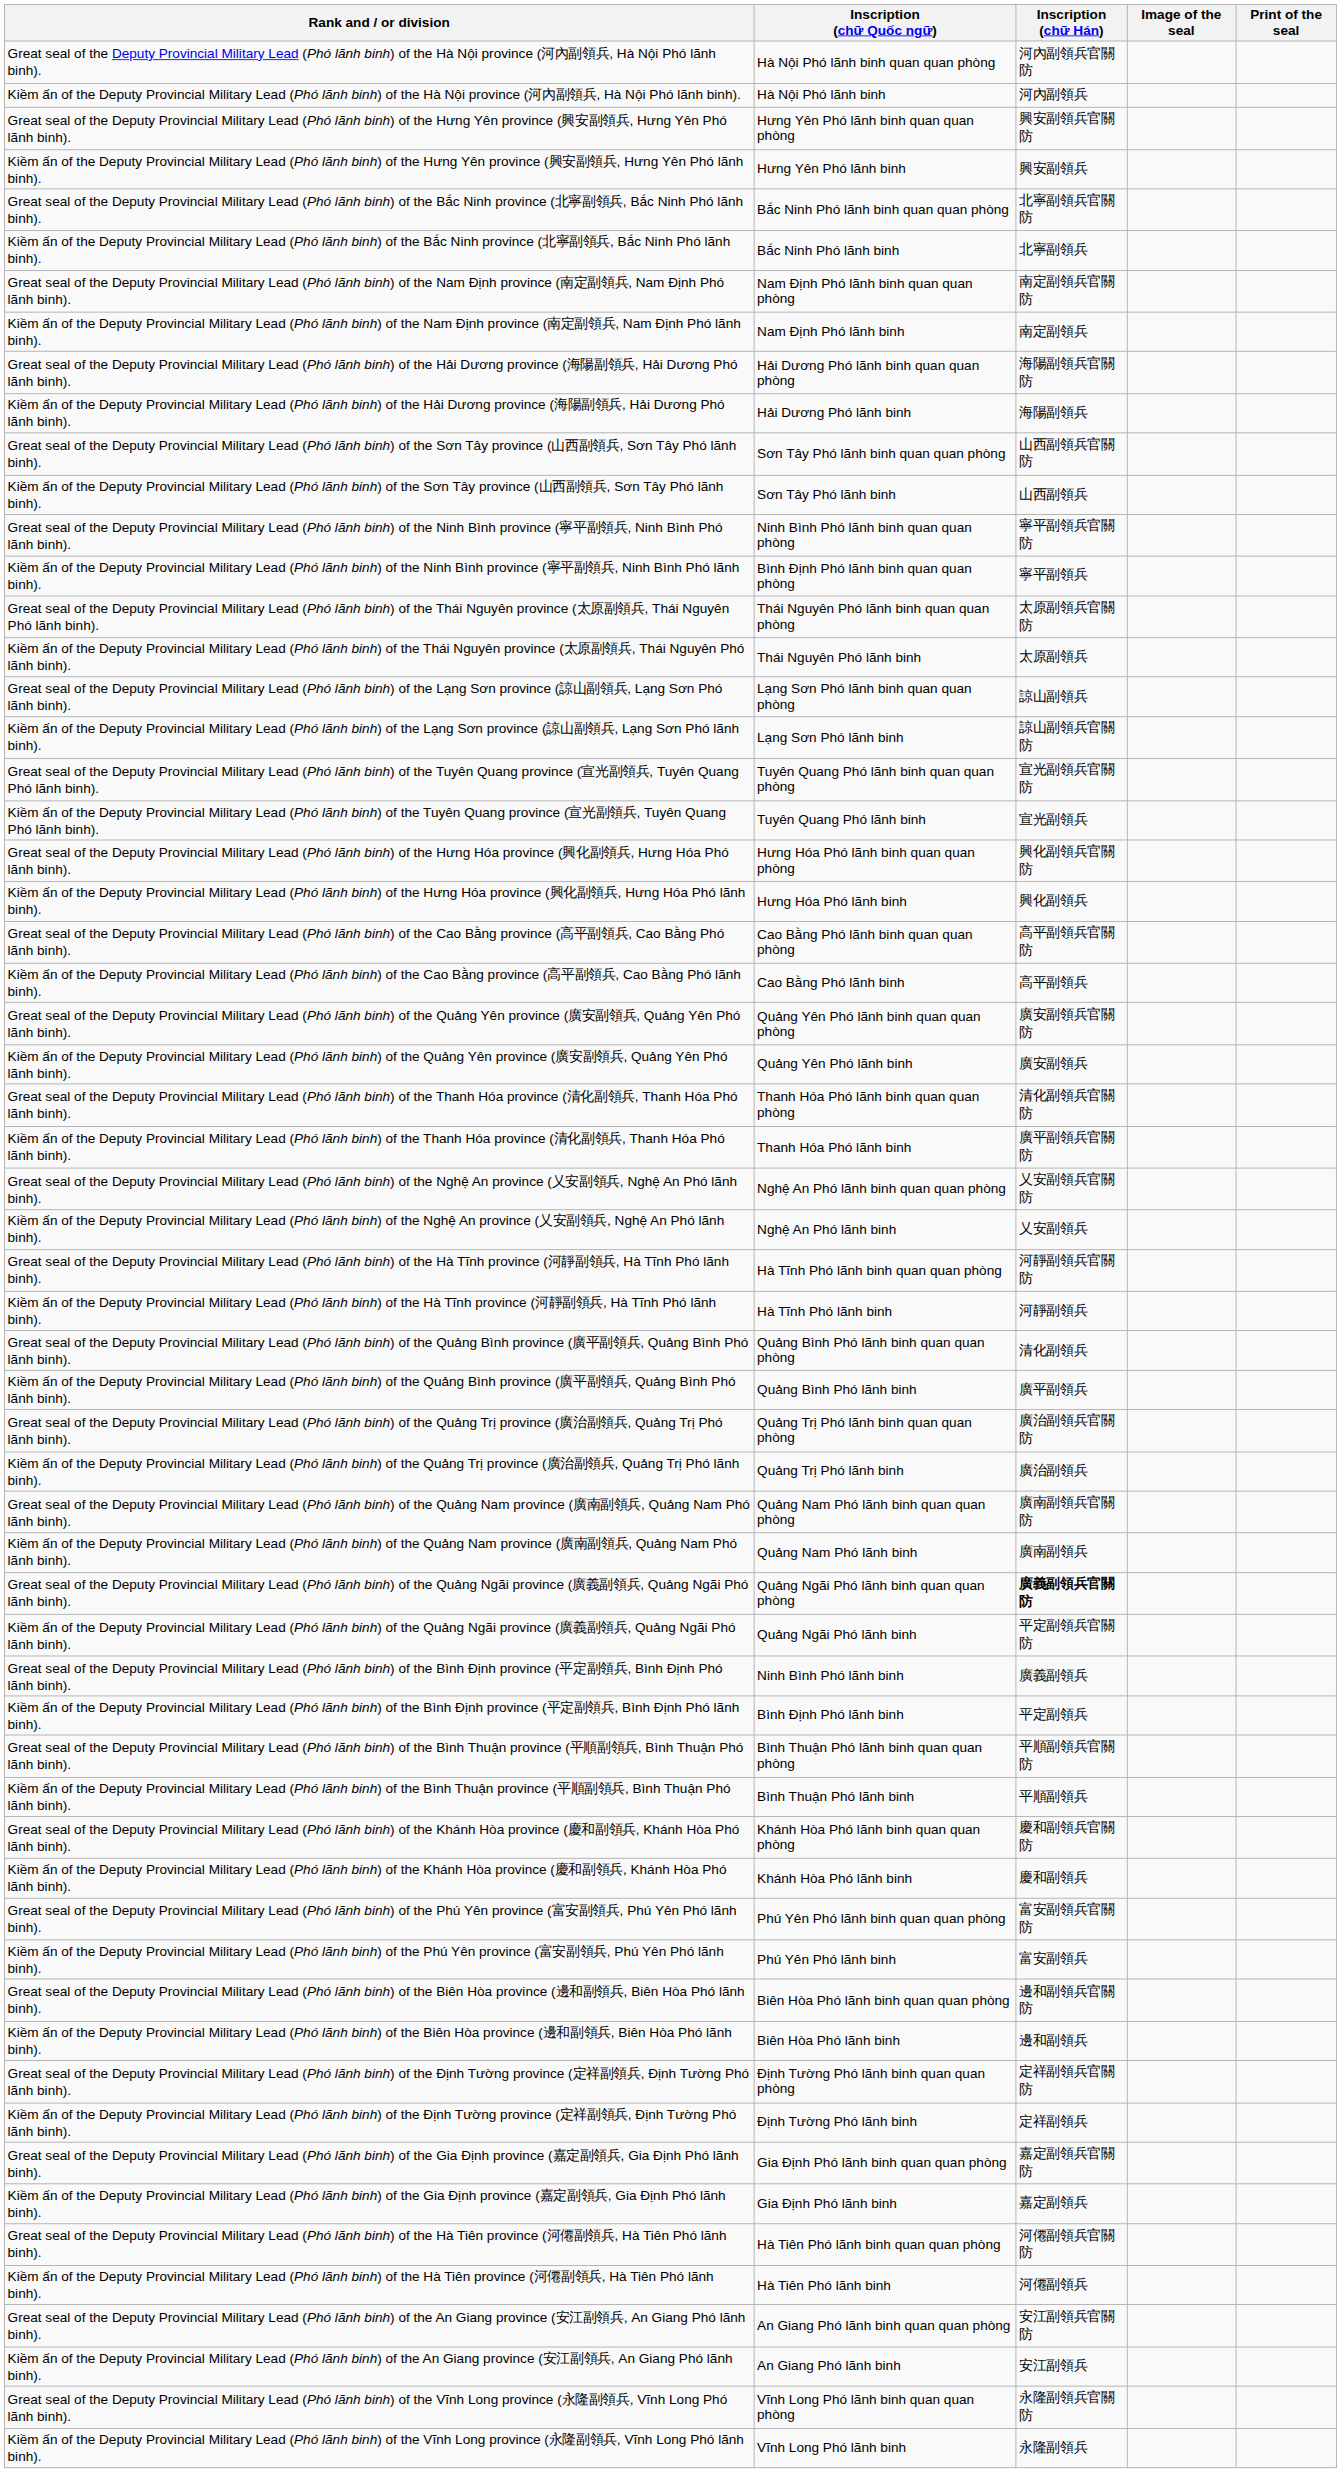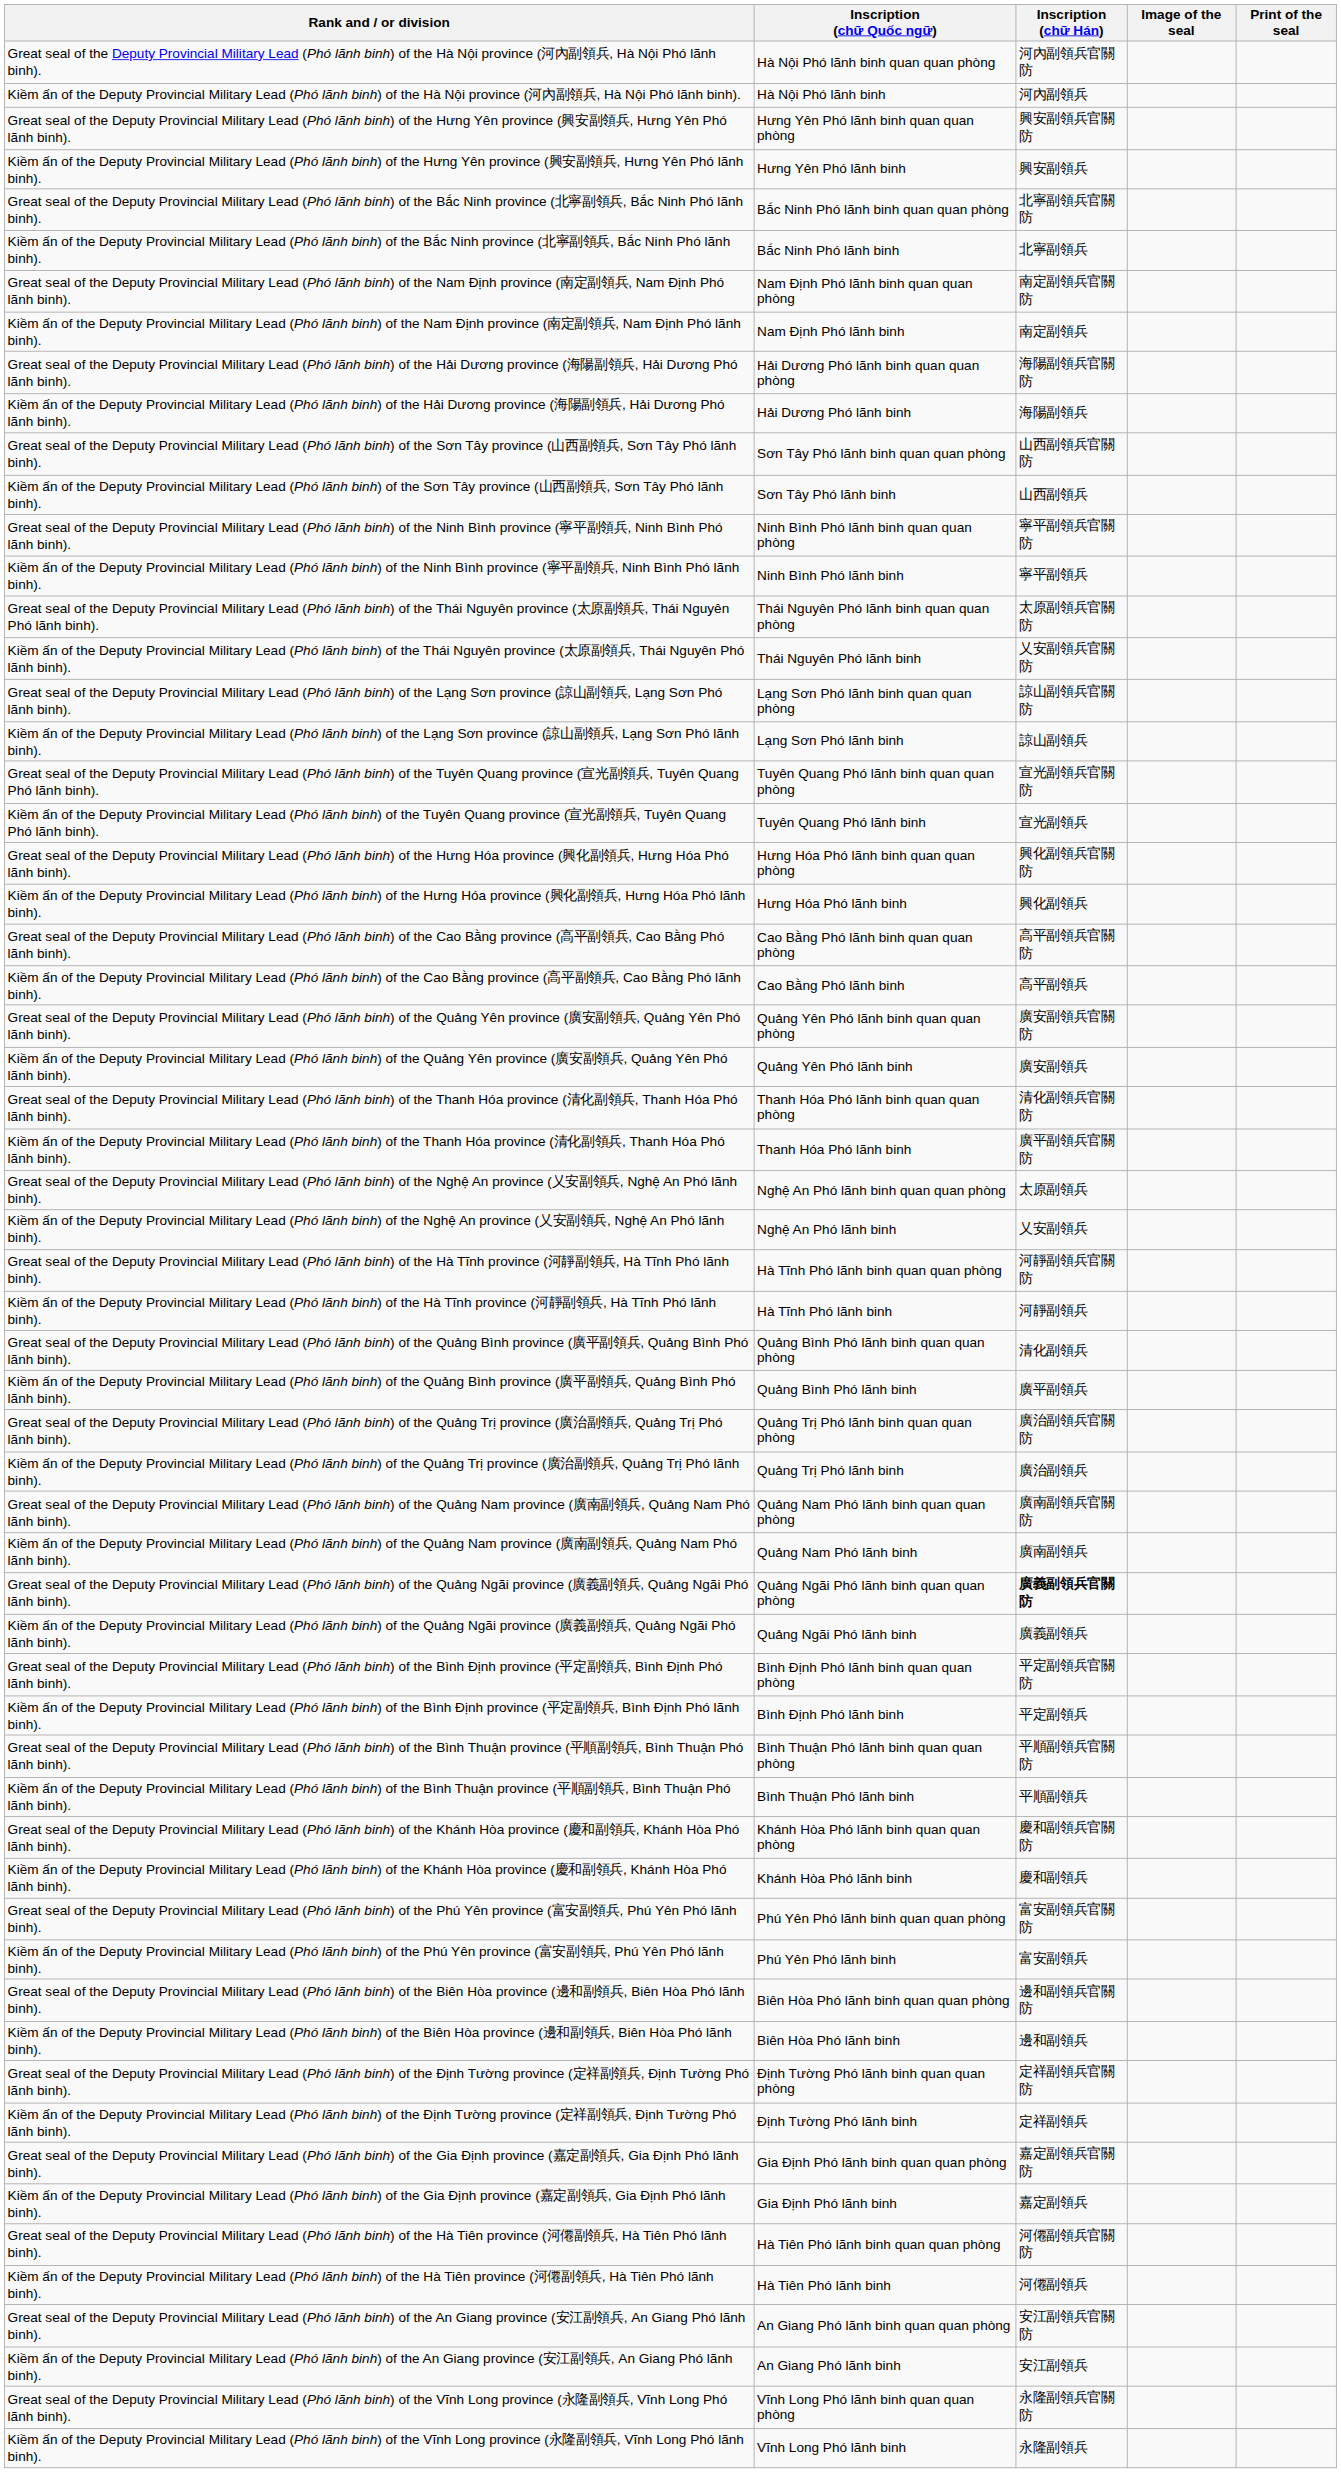(864, 576) Bình Định Phó lãnh binh quan quan phòng -> (830, 576) Ninh Bình Phó lãnh binh
(1053, 657) 太原副領兵 -> (1067, 658) 乂安副領兵官關防
(1053, 696) 諒山副領兵 -> (1067, 700) 諒山副領兵官關防
(1067, 737) 諒山副領兵官關防 -> (1053, 740) 諒山副領兵
(1067, 1188) 乂安副領兵官關防 -> (1053, 1189) 太原副領兵
(1067, 1634) 平定副領兵官關防 -> (1053, 1633) 廣義副領兵
(830, 1676) Ninh Bình Phó lãnh binh -> (864, 1674) Bình Định Phó lãnh binh quan quan phòng
(1053, 1675) 廣義副領兵 -> (1067, 1674) 平定副領兵官關防
